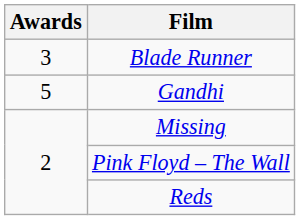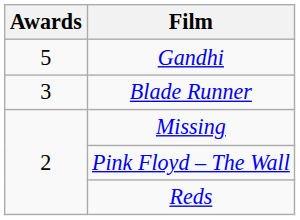rows swapped: (191, 92) <-> (191, 57)
